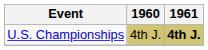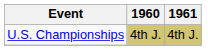(184, 34) bold -> (183, 34) normal
